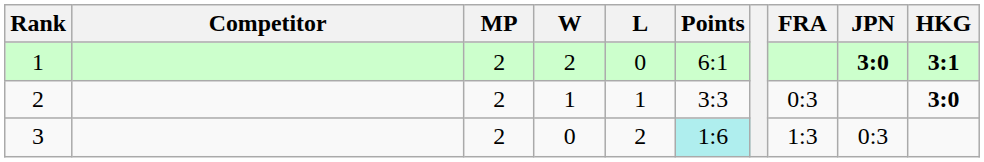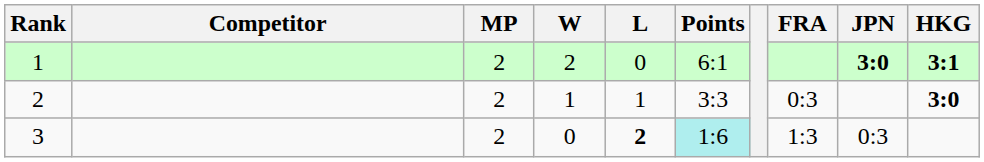(640, 136) normal -> (640, 136) bold
